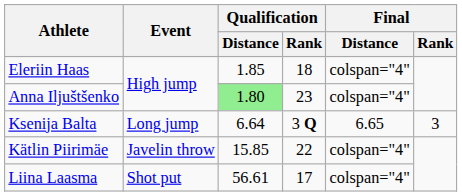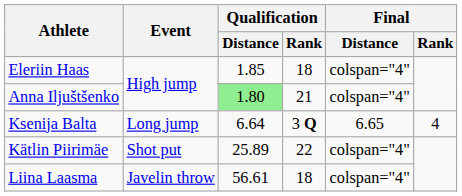(304, 97) 23 -> (304, 97) 21
(435, 124) 3 -> (435, 124) 4
(171, 151) Javelin throw -> (154, 151) Shot put
(251, 151) 15.85 -> (251, 151) 25.89
(154, 177) Shot put -> (171, 177) Javelin throw
(304, 177) 17 -> (304, 177) 18
